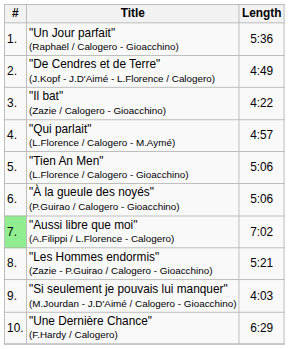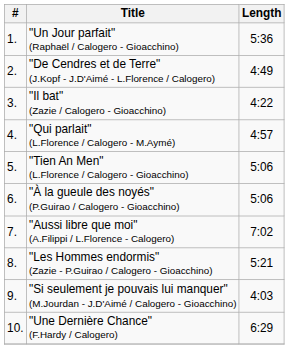(12, 231) lightgreen background -> (12, 231) no background
